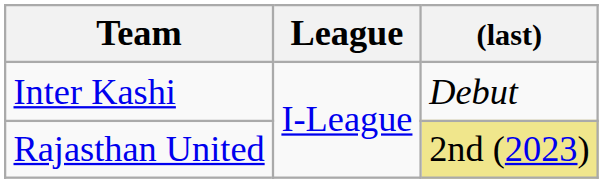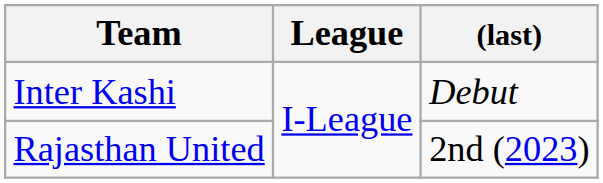(509, 148) khaki background -> (509, 148) no background
